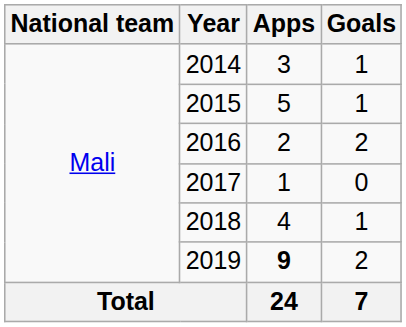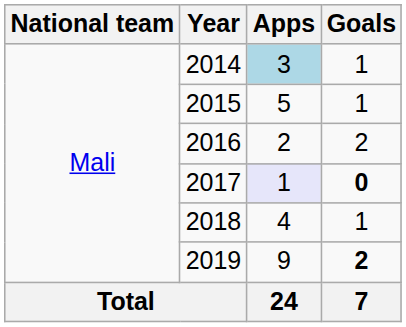(284, 63) no background -> (284, 63) lightblue background
(284, 182) no background -> (284, 182) lavender background
(361, 182) normal -> (361, 182) bold
(284, 261) bold -> (284, 261) normal
(361, 261) normal -> (361, 261) bold
